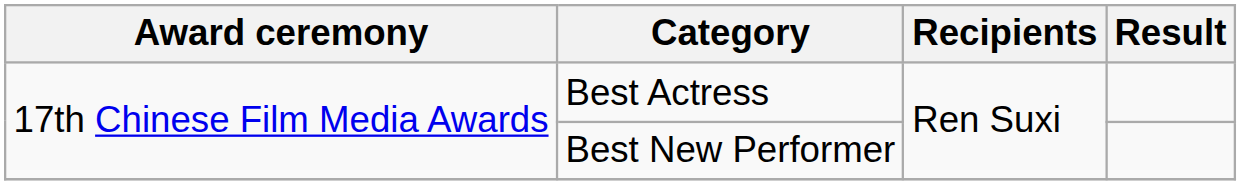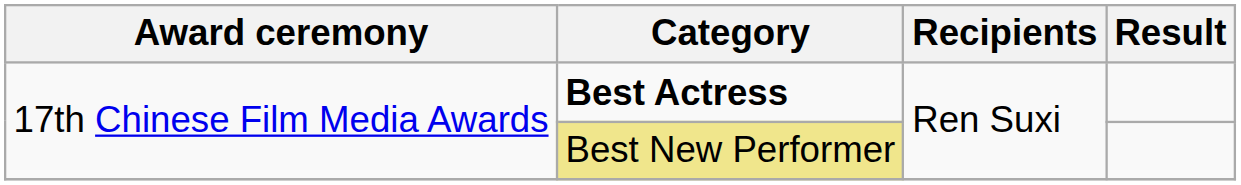(667, 91) normal -> (677, 91) bold
(730, 149) no background -> (730, 149) khaki background
